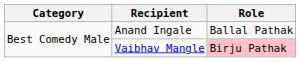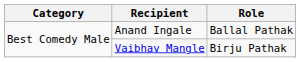(248, 48) pink background -> (248, 48) no background
